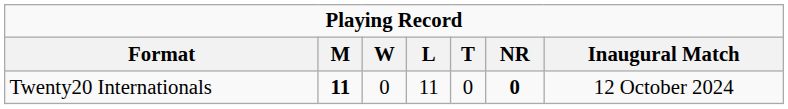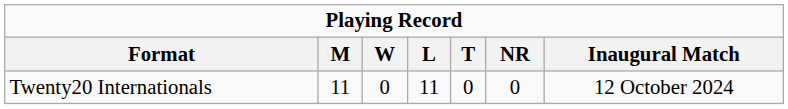(340, 86) bold -> (340, 86) normal
(515, 86) bold -> (515, 86) normal
